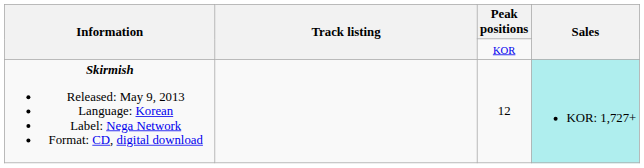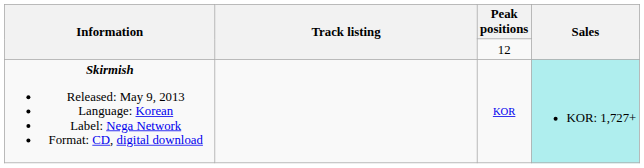(504, 50) KOR -> (504, 49) 12
(504, 111) 12 -> (504, 112) KOR
